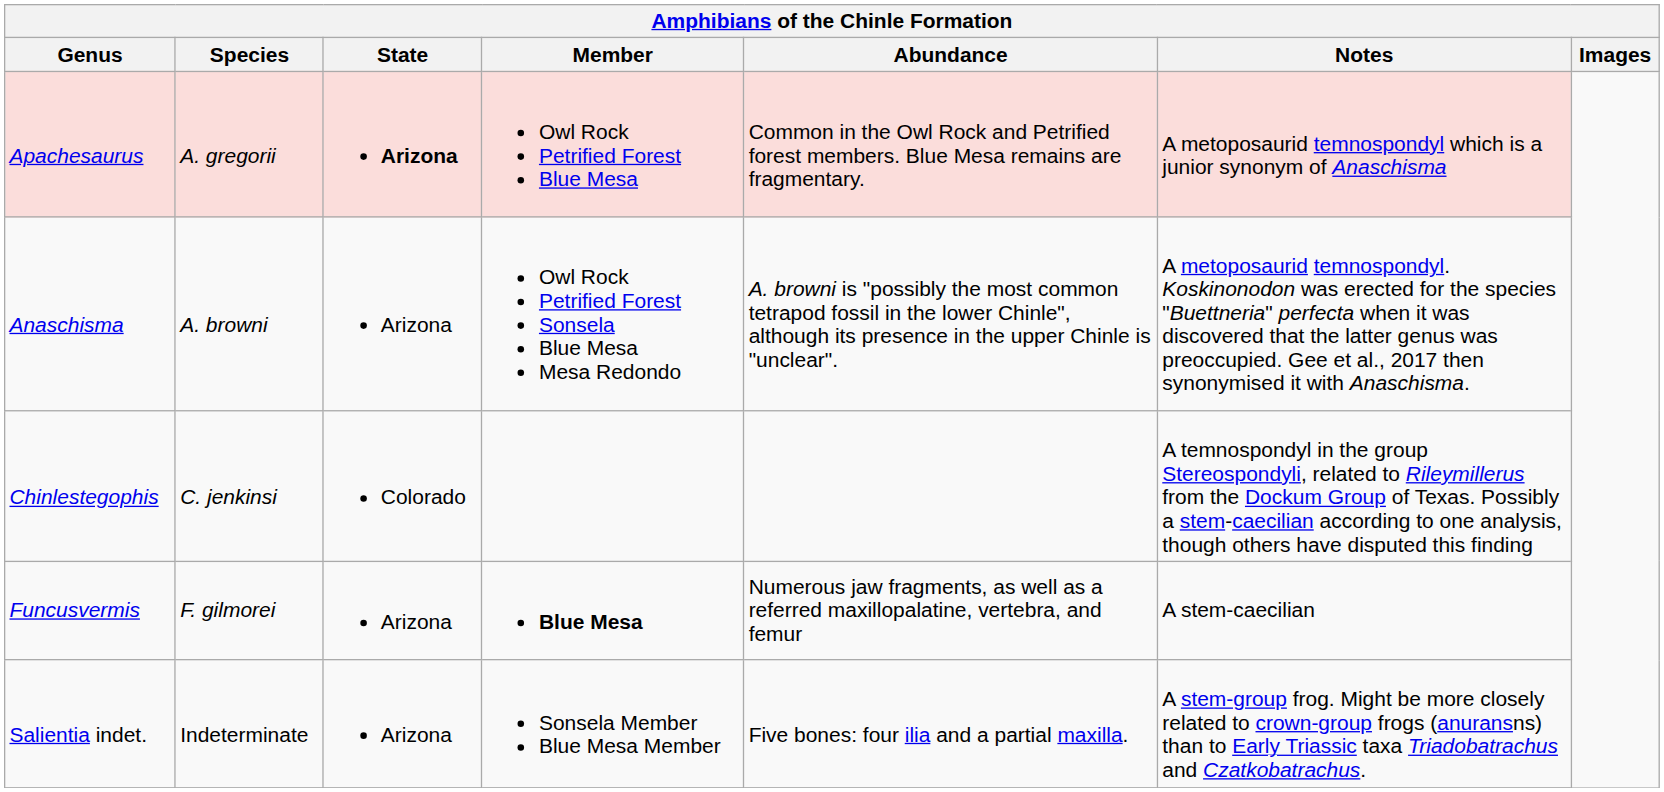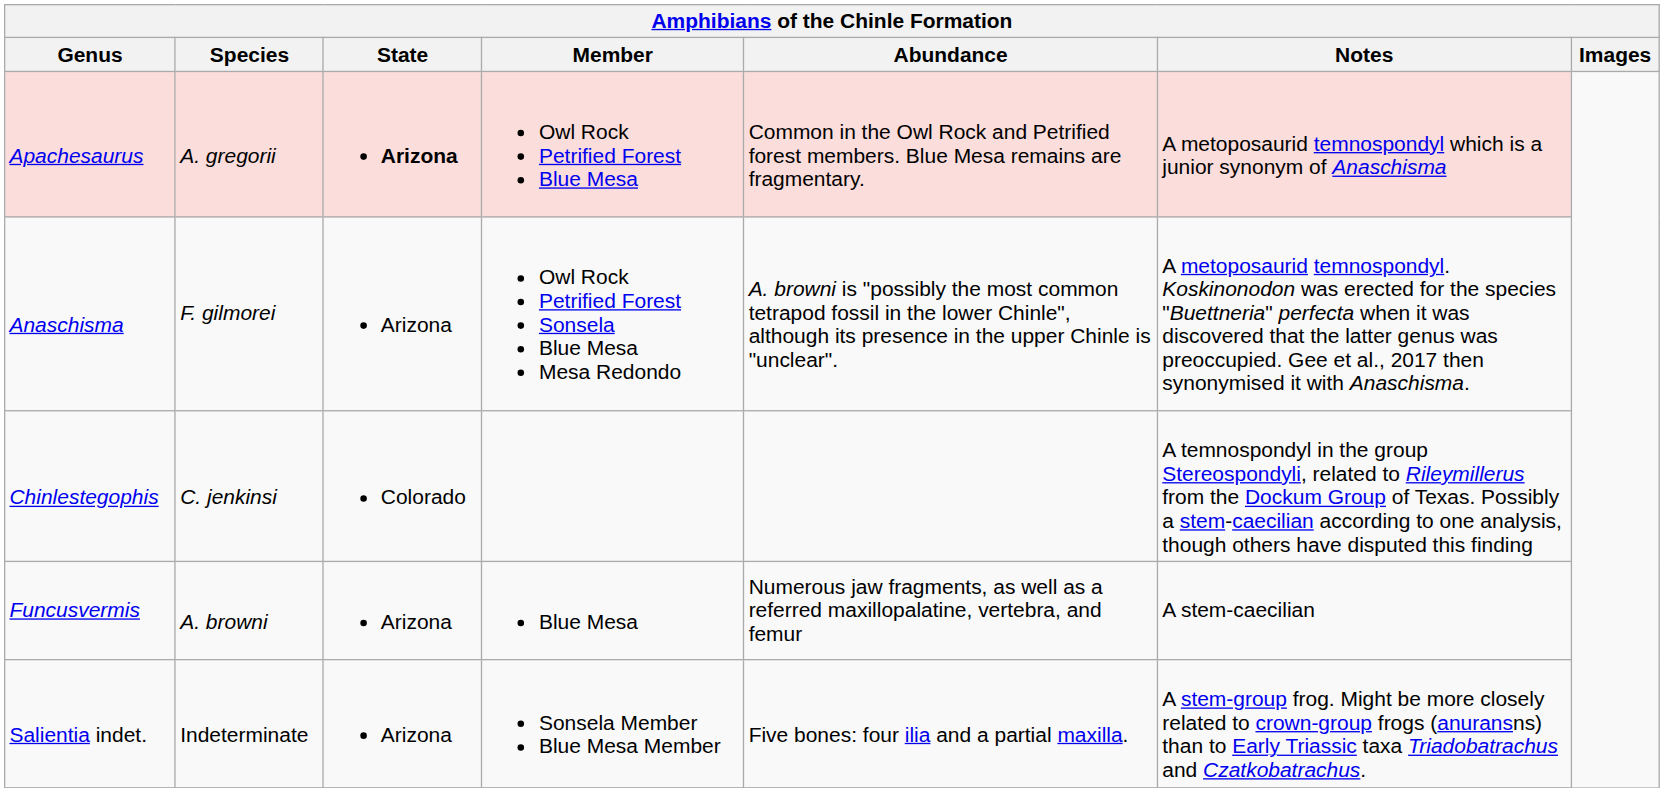(224, 325) A. browni -> (228, 313) F. gilmorei
(228, 610) F. gilmorei -> (224, 622) A. browni
(613, 622) bold -> (613, 622) normal
